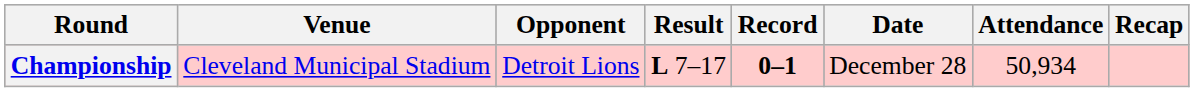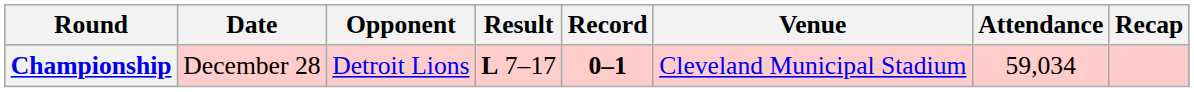columns swapped: (898, 24) <-> (337, 24)
(1041, 65) 50,934 -> (1041, 65) 59,034
